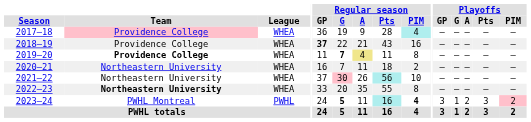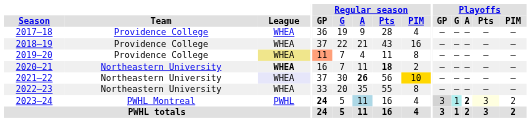(161, 32) pink background -> (161, 32) no background
(416, 32) paleturquoise background -> (416, 32) no background
(322, 44) bold -> (322, 44) normal
(161, 55) bold -> (161, 55) normal
(284, 55) no background -> (284, 55) khaki background
(322, 55) no background -> (322, 55) lightsalmon background
(342, 55) bold -> (342, 55) normal
(362, 55) khaki background -> (362, 55) no background
(284, 67) normal -> (284, 67) bold
(387, 67) normal -> (387, 67) bold
(284, 78) no background -> (284, 78) lavender background
(342, 78) pink background -> (342, 78) no background
(362, 78) normal -> (362, 78) bold
(387, 78) paleturquoise background -> (387, 78) no background
(416, 78) no background -> (416, 78) gold background
(161, 89) bold -> (161, 89) normal
(322, 101) normal -> (322, 101) bold
(342, 101) bold -> (342, 101) normal
(362, 101) no background -> (362, 101) lightblue background
(387, 101) paleturquoise background -> (387, 101) no background
(416, 101) bold -> (416, 101) normal
(442, 101) no background -> (442, 101) lightgrey background
(457, 101) no background -> (457, 101) paleturquoise background
(467, 101) normal -> (467, 101) bold
(486, 101) no background -> (486, 101) lightyellow background
(513, 101) pink background -> (513, 101) no background
